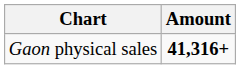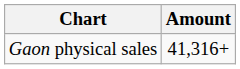(198, 48) bold -> (198, 48) normal
